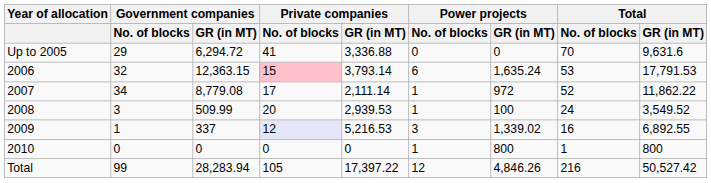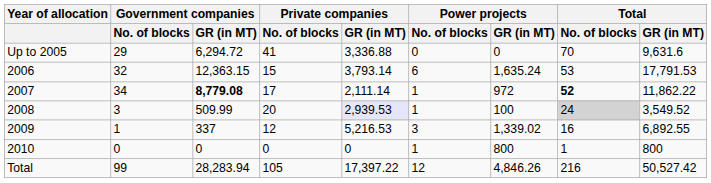(269, 71) pink background -> (269, 71) no background
(219, 91) normal -> (219, 91) bold
(567, 91) normal -> (567, 91) bold
(368, 110) no background -> (368, 110) lavender background
(567, 110) no background -> (567, 110) lightgrey background
(269, 129) lavender background -> (269, 129) no background
